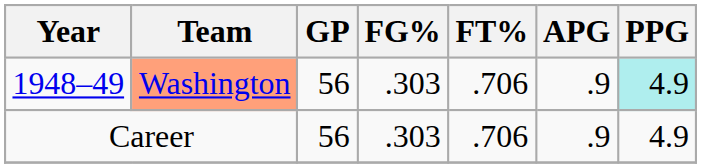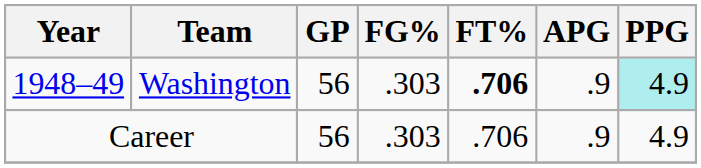(215, 83) lightsalmon background -> (215, 83) no background
(500, 83) normal -> (500, 83) bold
